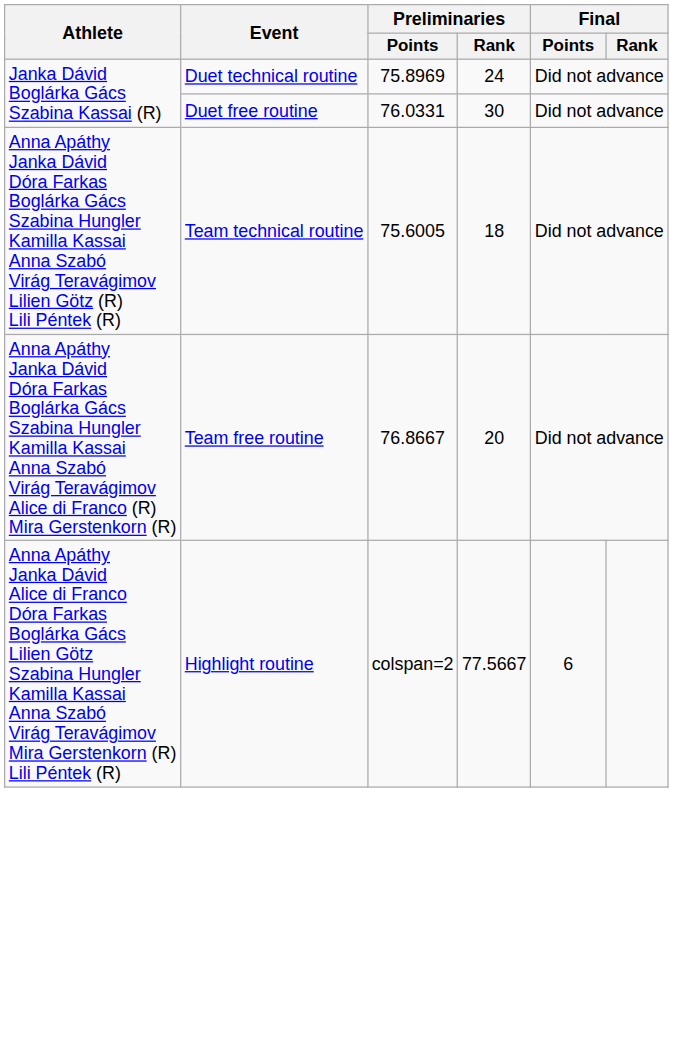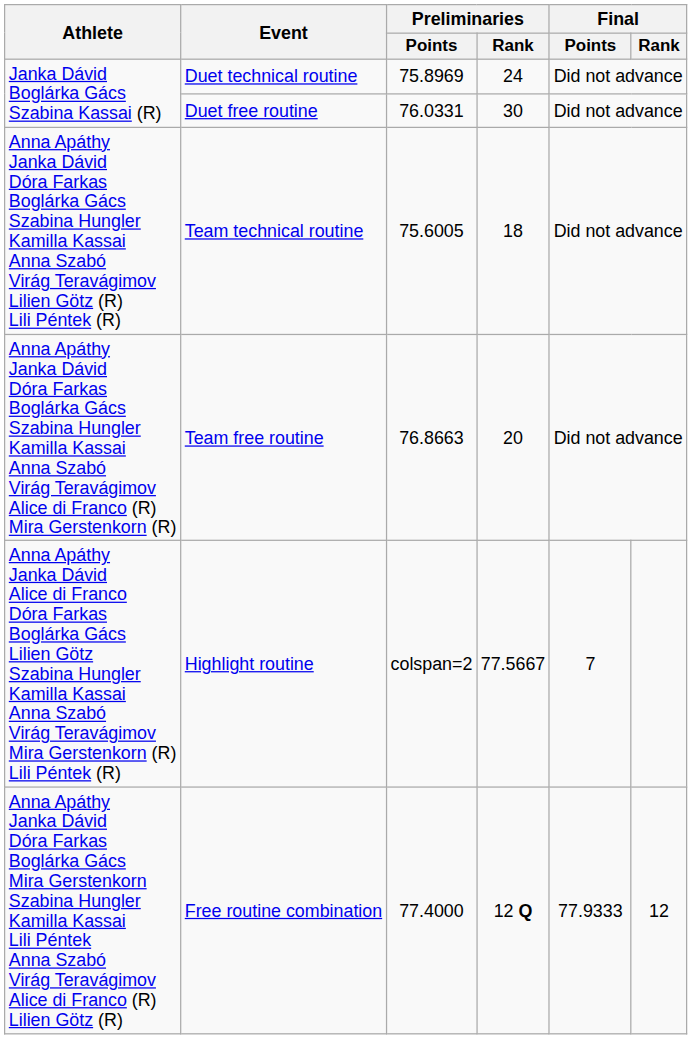(413, 438) 76.8667 -> (431, 438) 76.8663
(568, 664) 6 -> (590, 664) 7
+ row: (283, 911)
